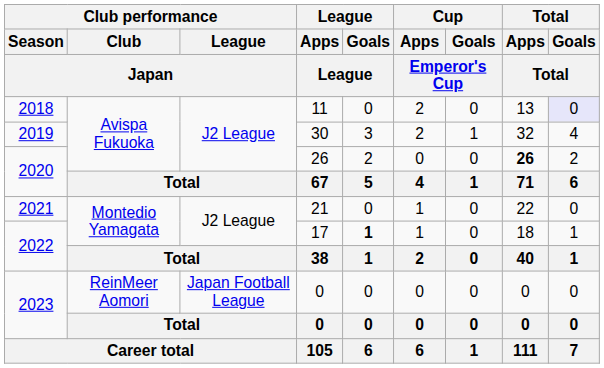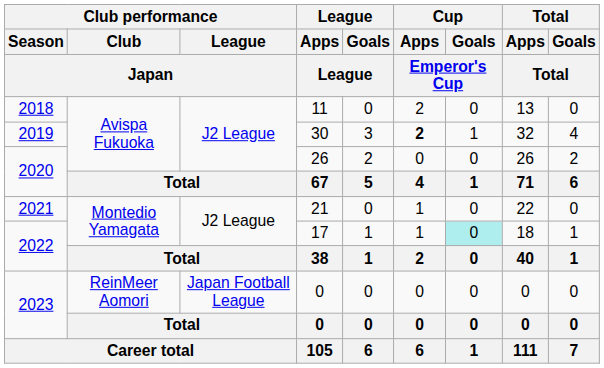(574, 109) lavender background -> (574, 109) no background
(420, 134) normal -> (420, 134) bold
(525, 158) bold -> (525, 158) normal
(368, 233) bold -> (368, 233) normal
(474, 233) no background -> (474, 233) paleturquoise background
